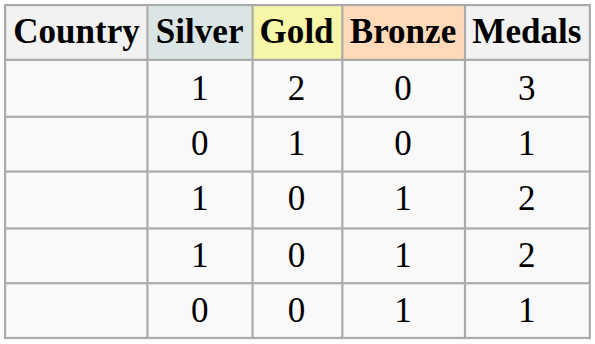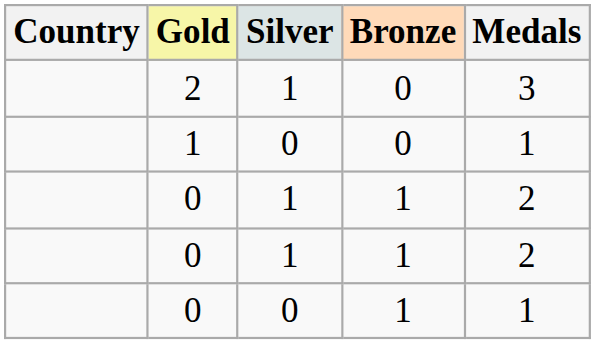columns swapped: (297, 32) <-> (200, 32)
